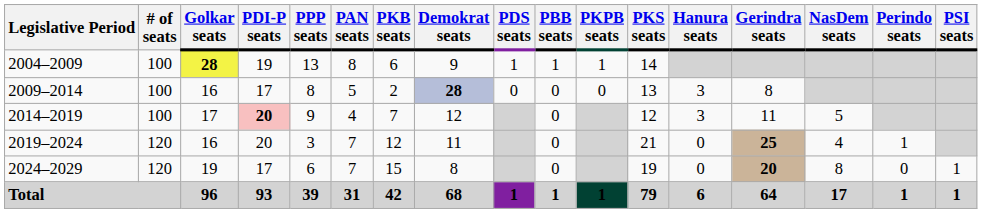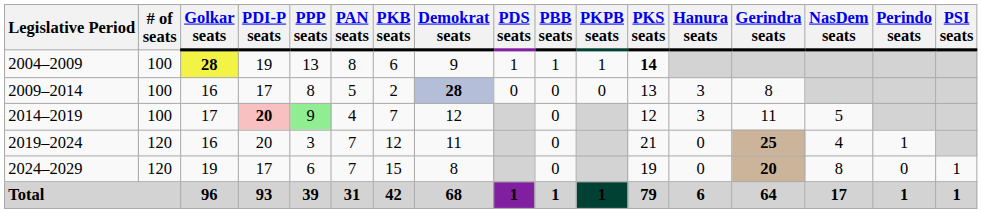(648, 64) normal -> (648, 64) bold
(311, 116) no background -> (311, 116) lightgreen background
